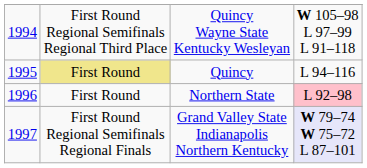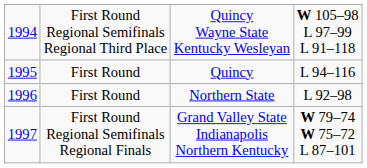(105, 71) khaki background -> (105, 71) no background
(328, 94) pink background -> (328, 94) no background
(328, 134) lavender background -> (328, 134) no background
